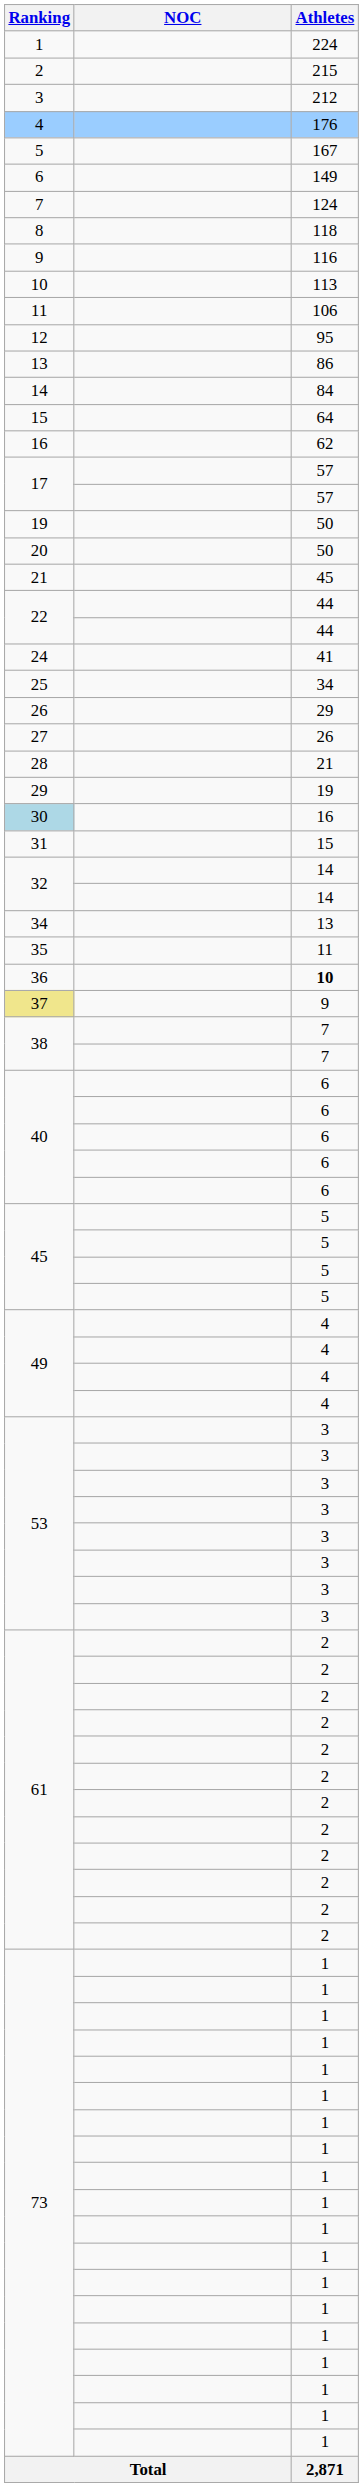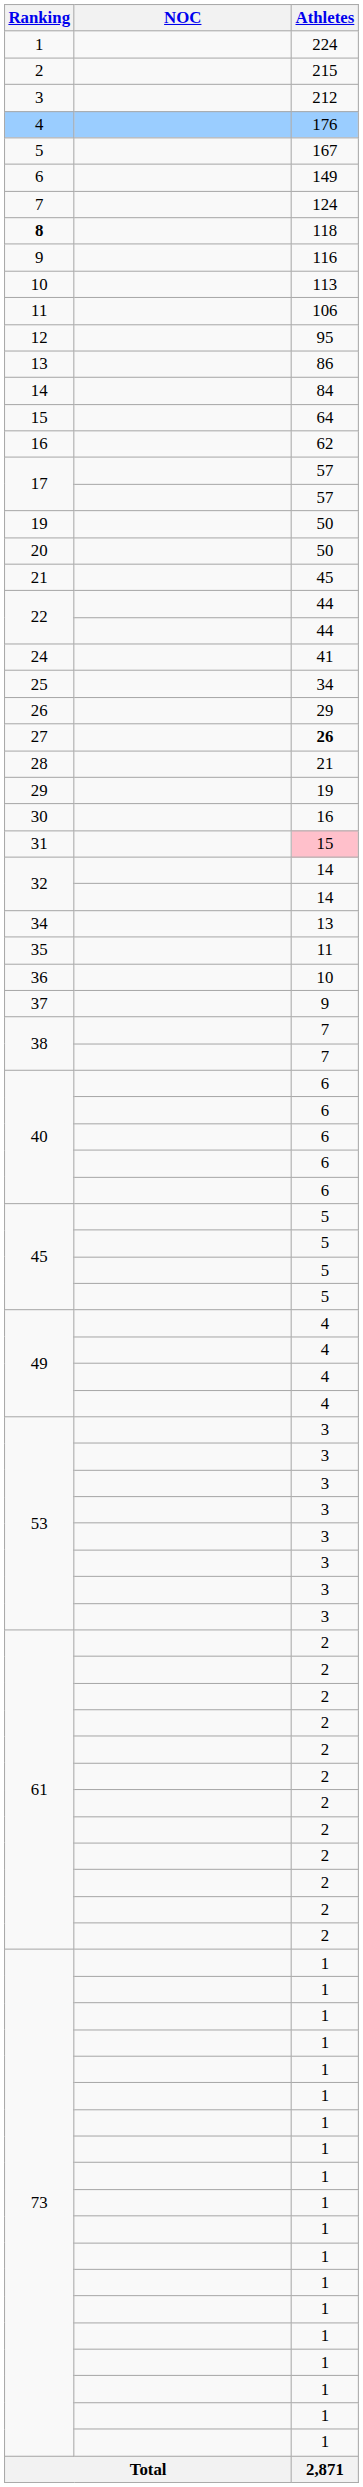(39, 230) normal -> (39, 230) bold
(325, 737) normal -> (325, 737) bold
(39, 817) lightblue background -> (39, 817) no background
(325, 843) no background -> (325, 843) pink background
(325, 976) bold -> (325, 976) normal
(39, 1003) khaki background -> (39, 1003) no background
